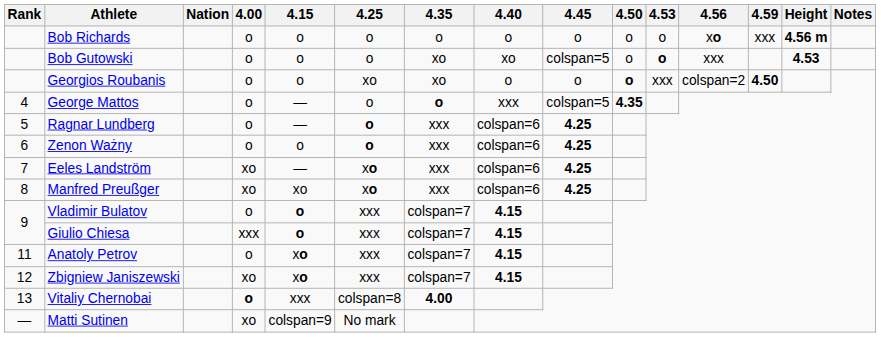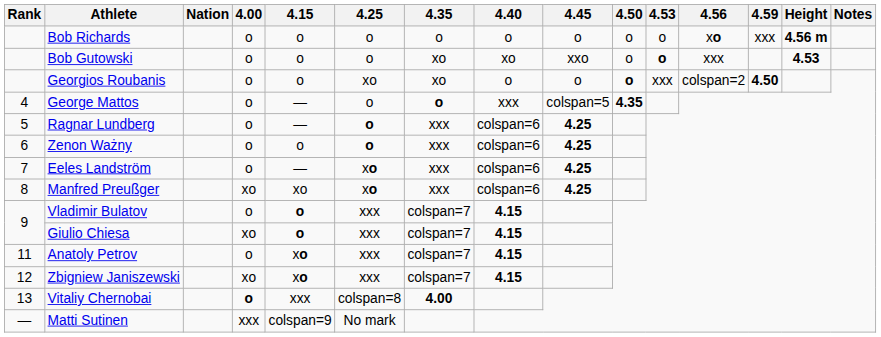(578, 59) colspan=5 -> (578, 59) xxo
(249, 168) xo -> (249, 168) o
(249, 233) xxx -> (249, 233) xo
(249, 320) xo -> (249, 320) xxx
